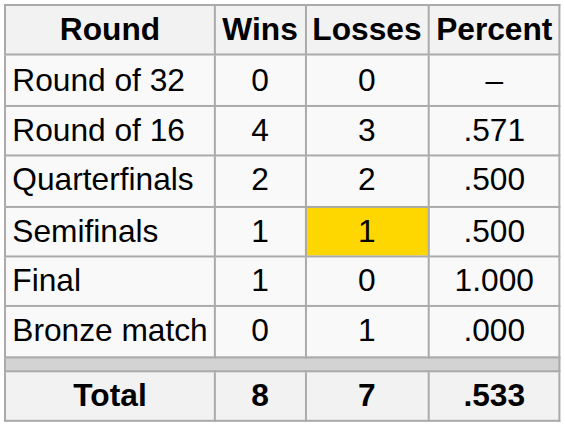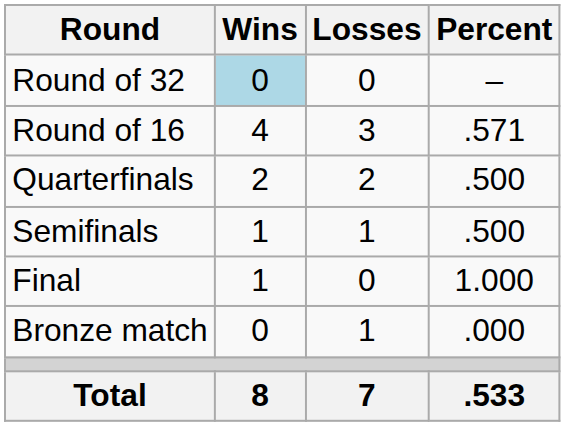(260, 79) no background -> (260, 79) lightblue background
(367, 230) gold background -> (367, 230) no background
